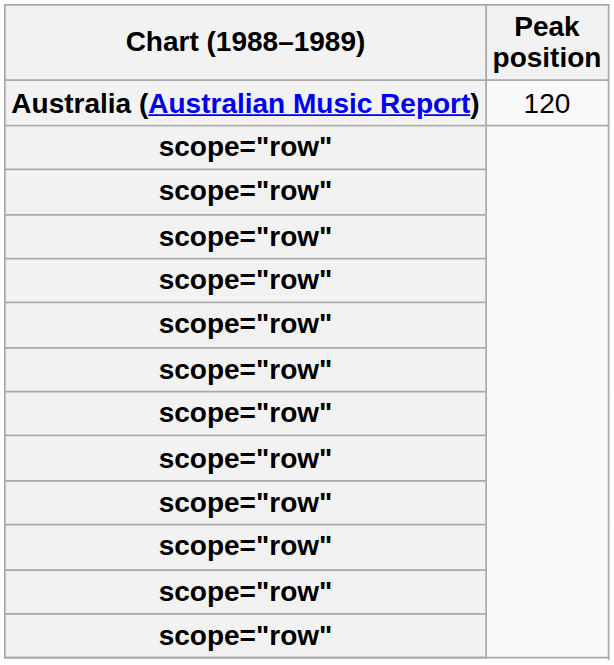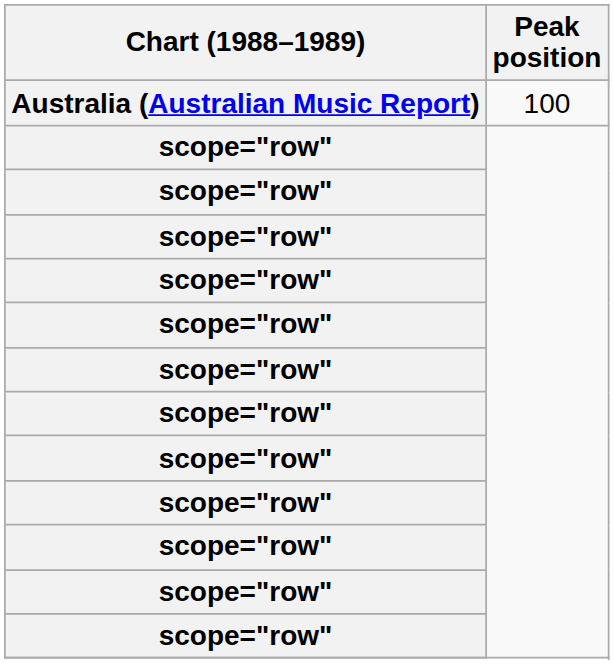(547, 102) 120 -> (547, 102) 100
